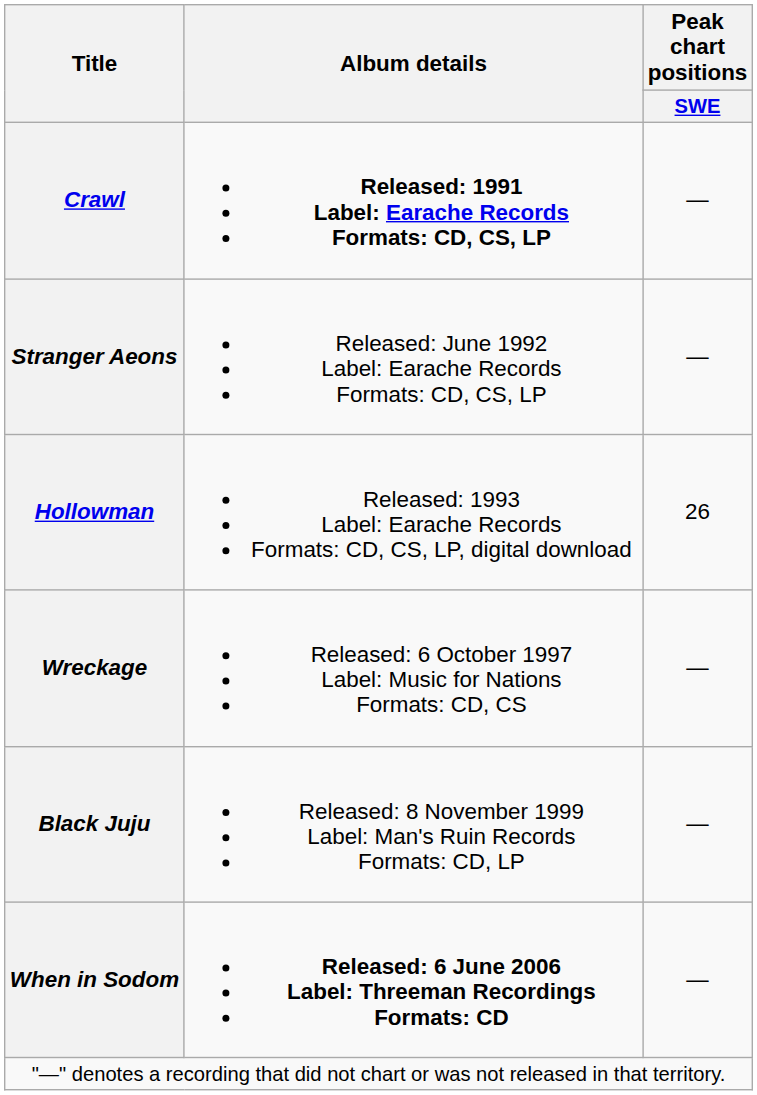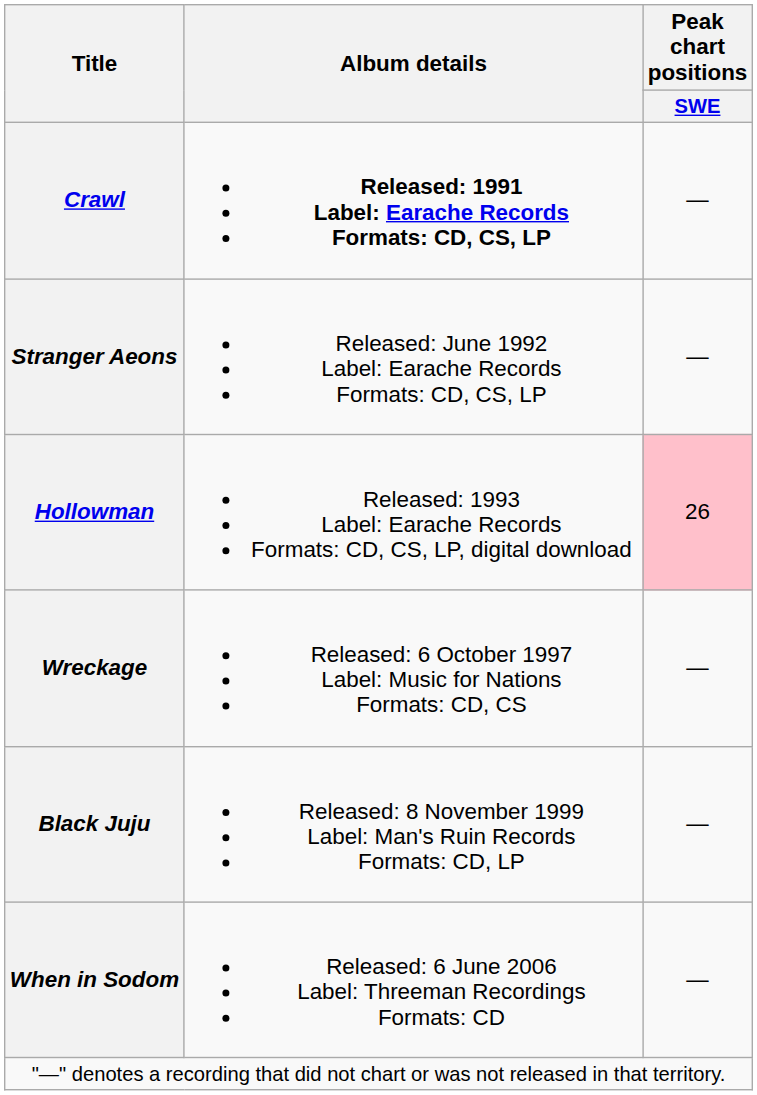(698, 512) no background -> (698, 512) pink background
(413, 993) bold -> (413, 993) normal
